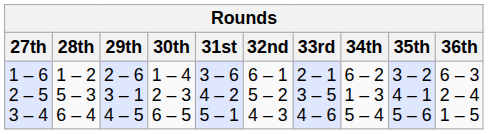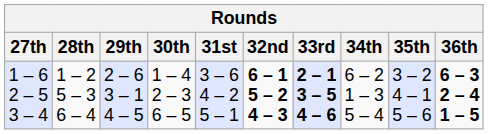(268, 94) normal -> (268, 94) bold
(317, 94) normal -> (317, 94) bold
(460, 94) normal -> (460, 94) bold
